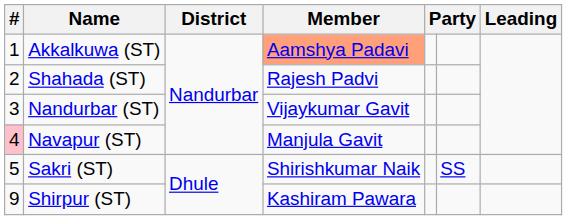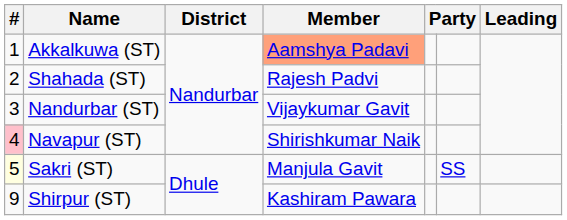(325, 139) Manjula Gavit -> (344, 139) Shirishkumar Naik
(14, 169) no background -> (14, 169) lightyellow background
(344, 169) Shirishkumar Naik -> (325, 169) Manjula Gavit
